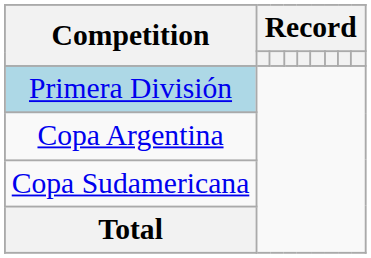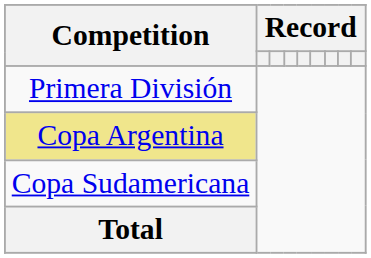(131, 88) lightblue background -> (131, 88) no background
(131, 135) no background -> (131, 135) khaki background
